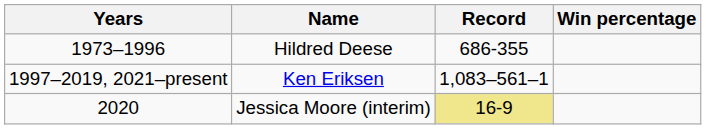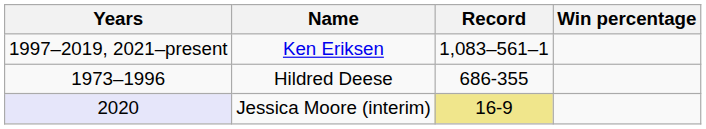rows swapped: (333, 49) <-> (333, 78)
(118, 108) no background -> (118, 108) lavender background
